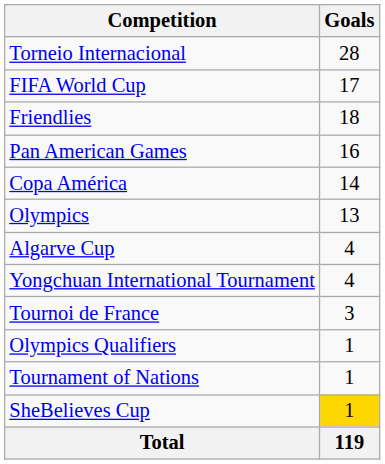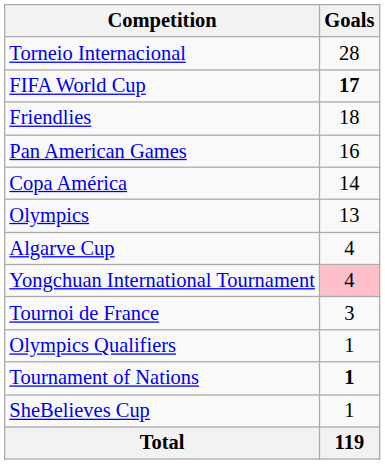(349, 85) normal -> (349, 85) bold
(349, 280) no background -> (349, 280) pink background
(349, 378) normal -> (349, 378) bold
(349, 410) gold background -> (349, 410) no background
